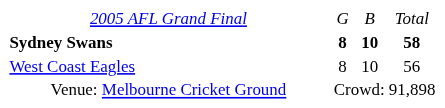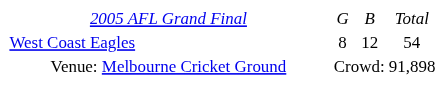- row: (61, 42)
(370, 66) 10 -> (370, 42) 12
(412, 66) 56 -> (412, 42) 54
